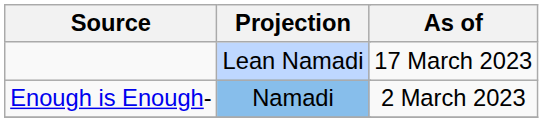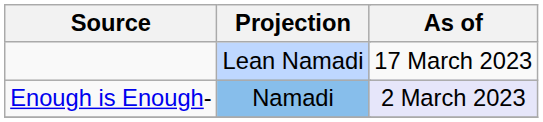(453, 98) no background -> (453, 98) lavender background
